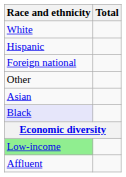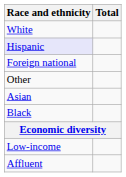(26, 46) no background -> (26, 46) lavender background
(19, 113) lavender background -> (19, 113) no background
(34, 146) lightgreen background -> (34, 146) no background
